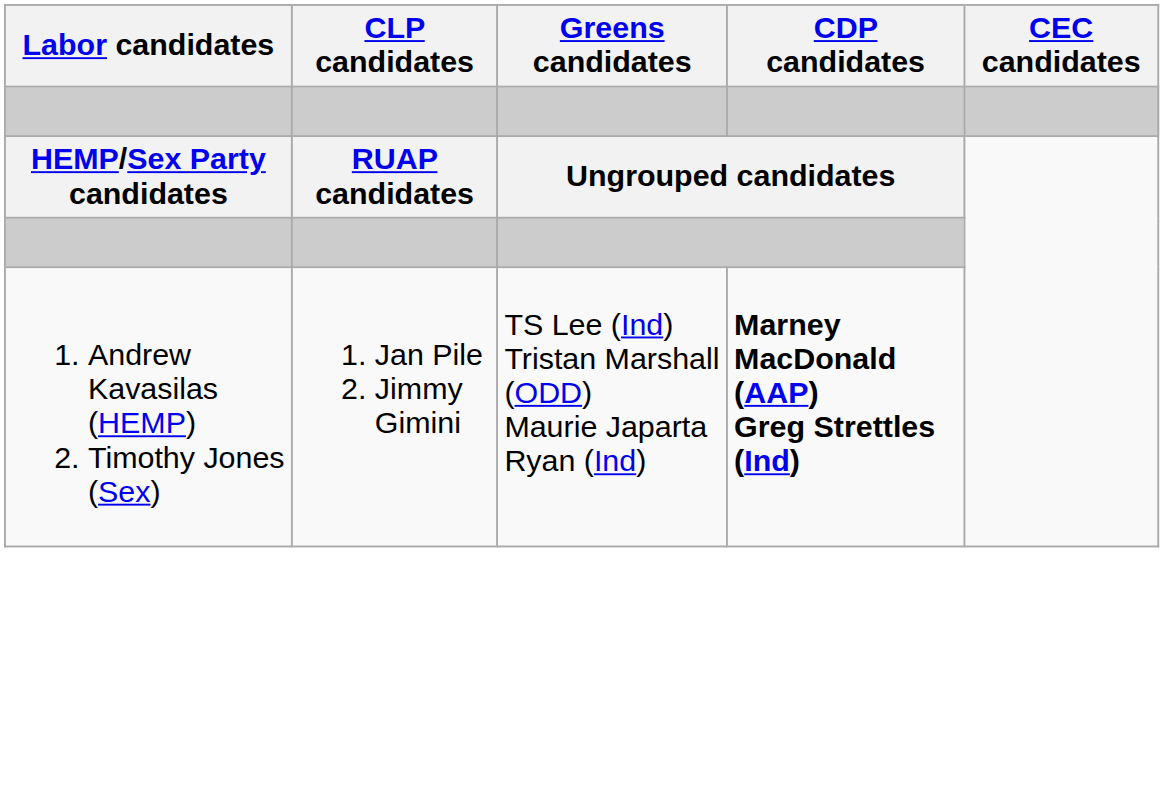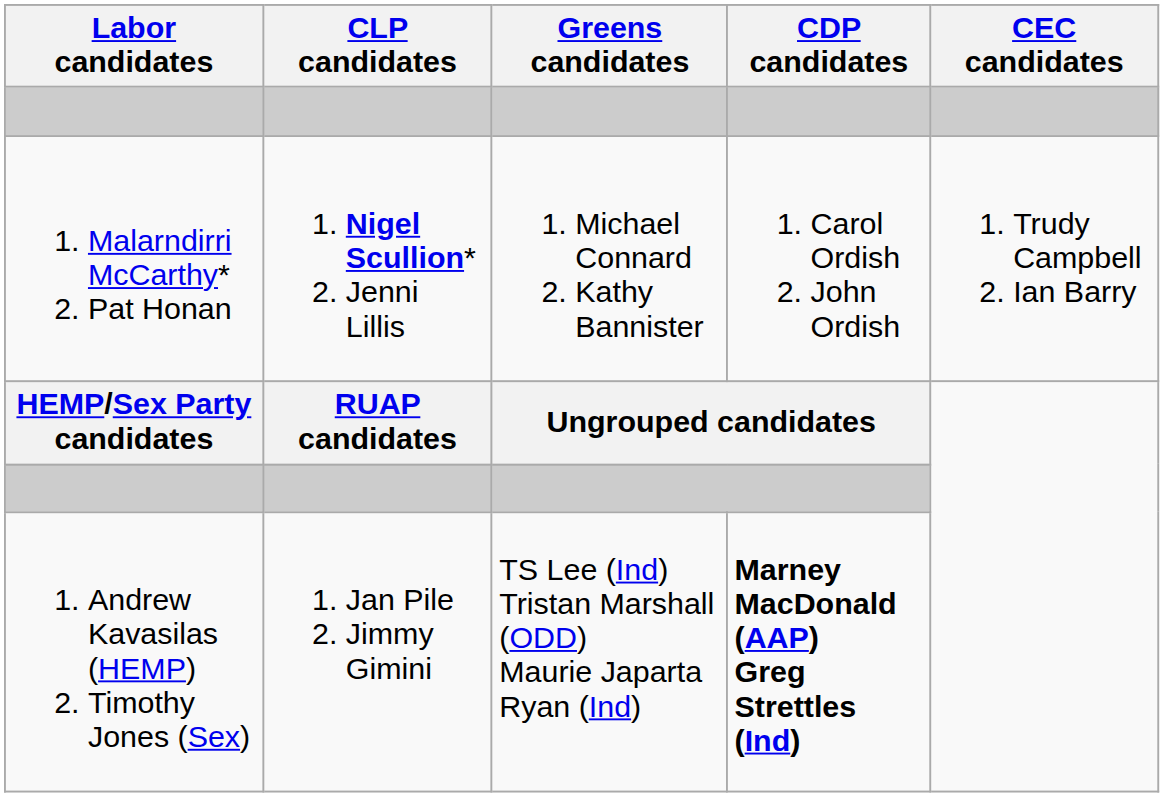+ row: (134, 276)
